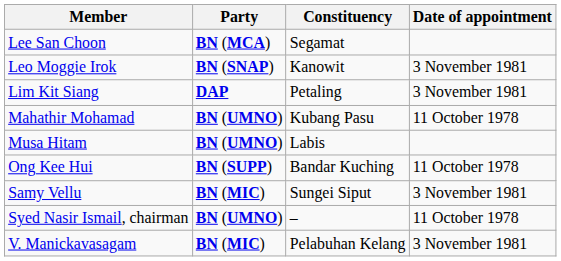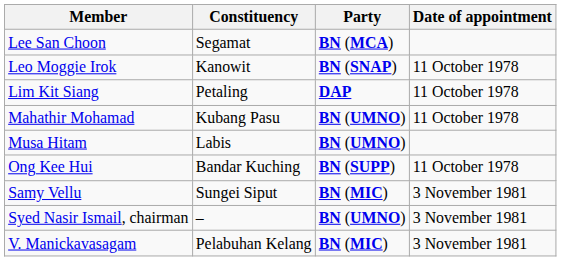columns swapped: (239, 17) <-> (348, 17)
(470, 67) 3 November 1981 -> (466, 67) 11 October 1978
(470, 92) 3 November 1981 -> (466, 92) 11 October 1978
(466, 218) 11 October 1978 -> (470, 218) 3 November 1981
